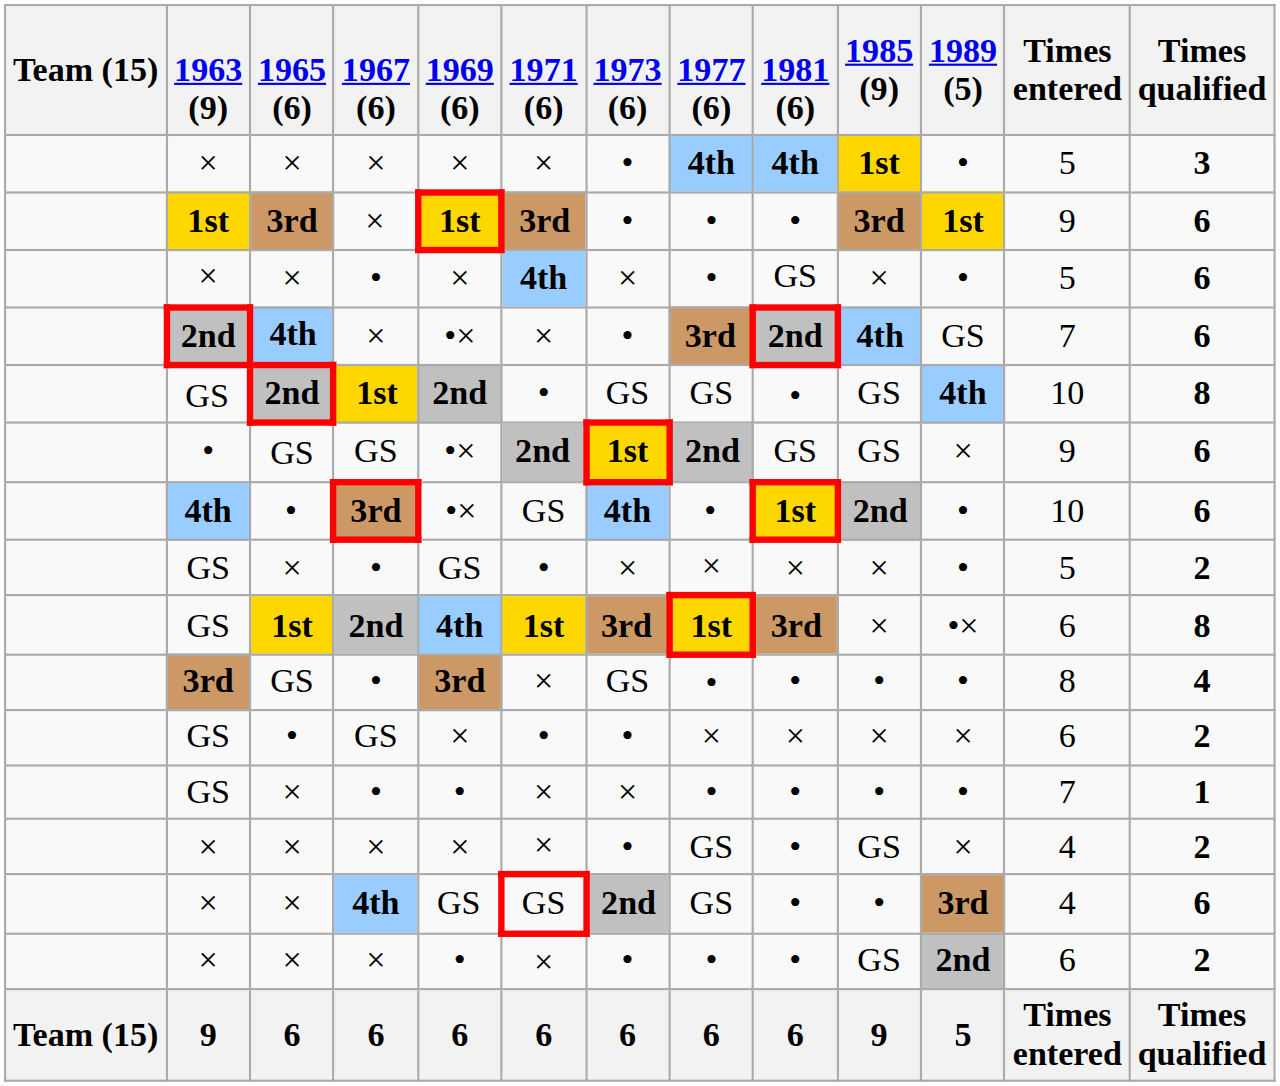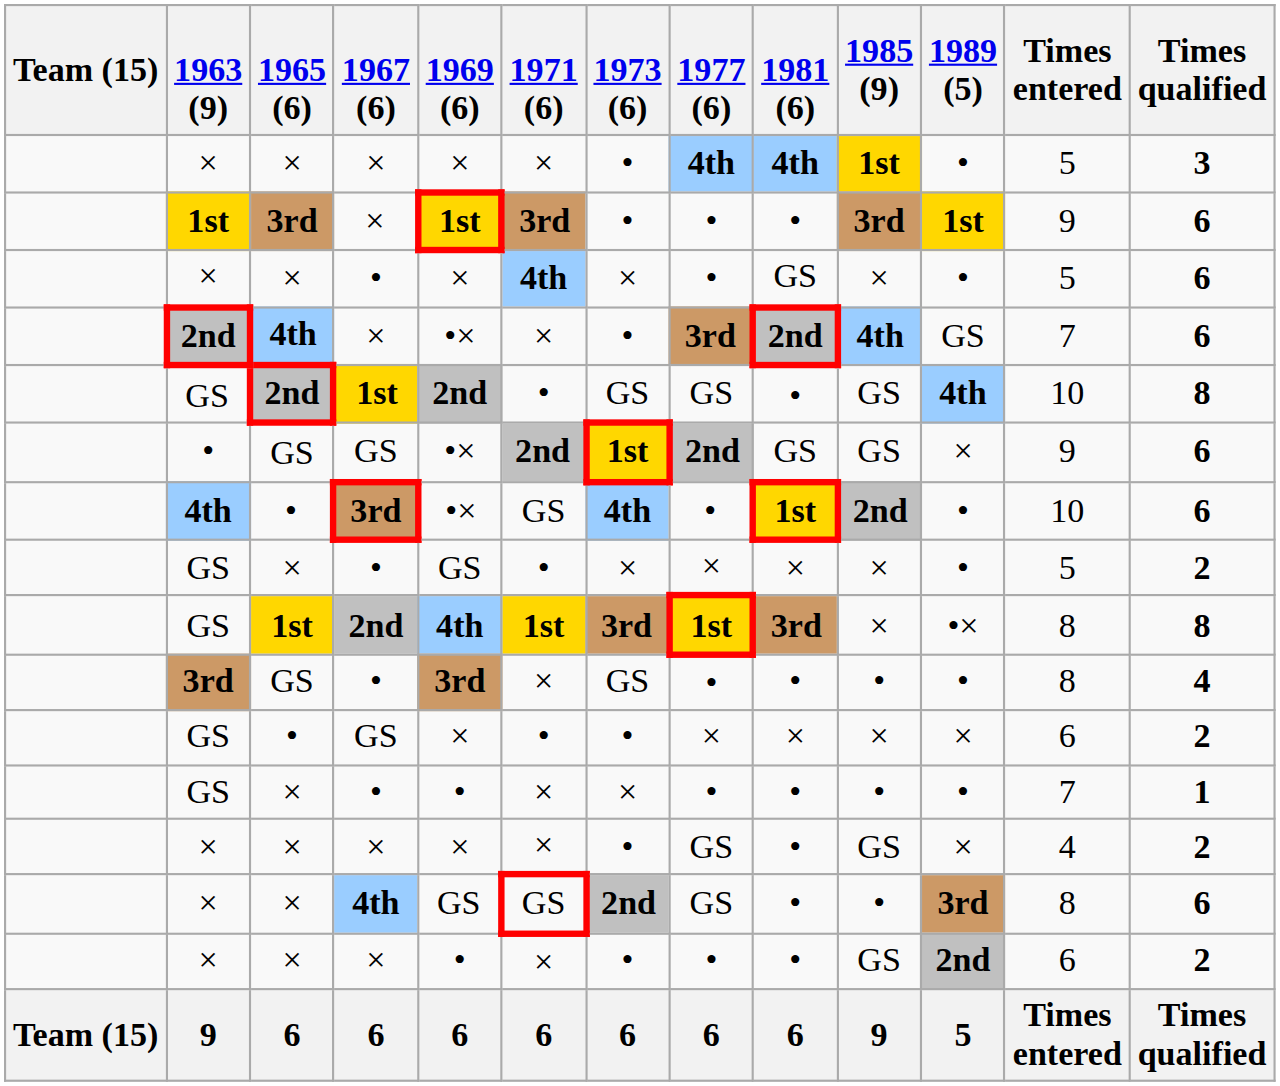(1067, 624) 6 -> (1067, 624) 8
(1067, 903) 4 -> (1067, 903) 8
